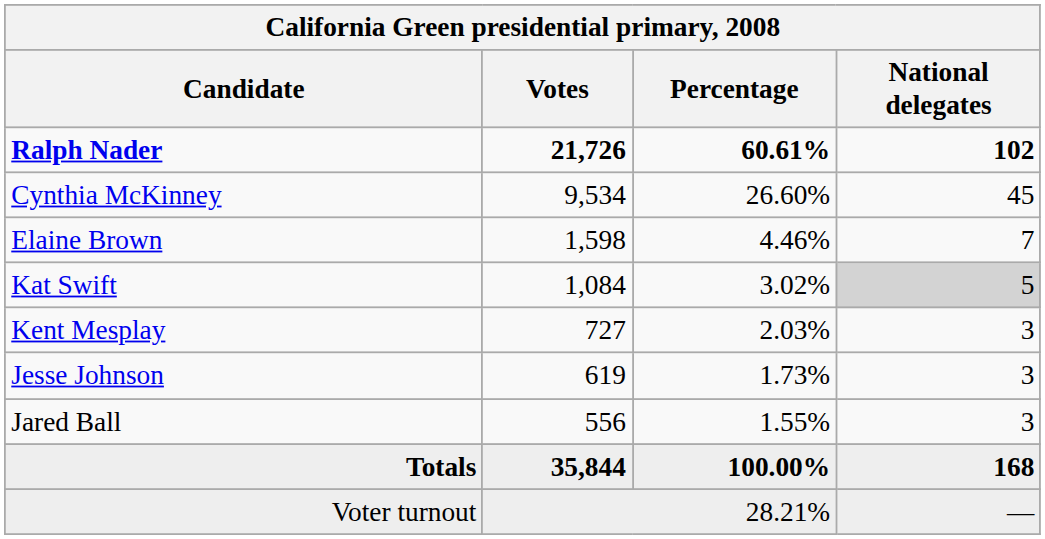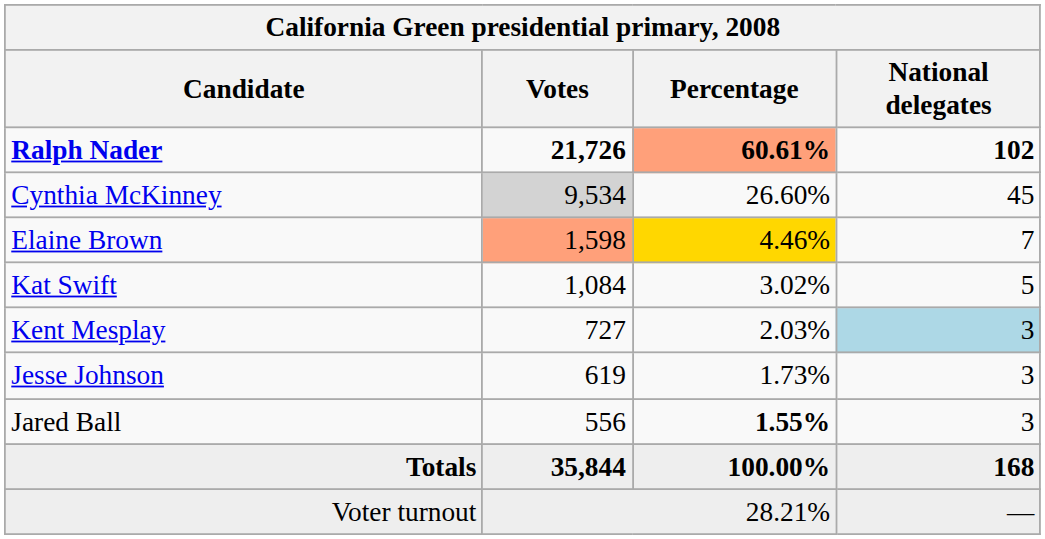(786, 149) no background -> (786, 149) lightsalmon background
(595, 194) no background -> (595, 194) lightgrey background
(595, 240) no background -> (595, 240) lightsalmon background
(795, 240) no background -> (795, 240) gold background
(1027, 285) lightgrey background -> (1027, 285) no background
(1027, 330) no background -> (1027, 330) lightblue background
(795, 420) normal -> (792, 420) bold
